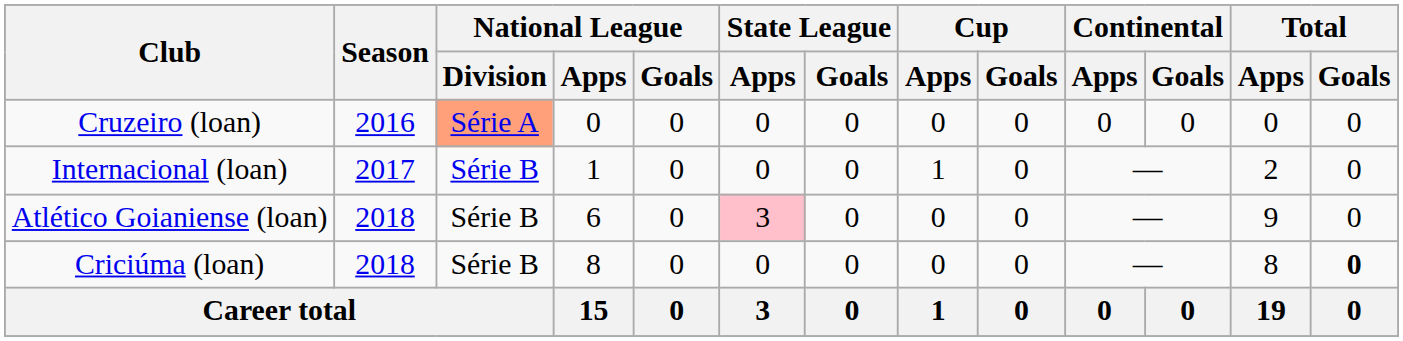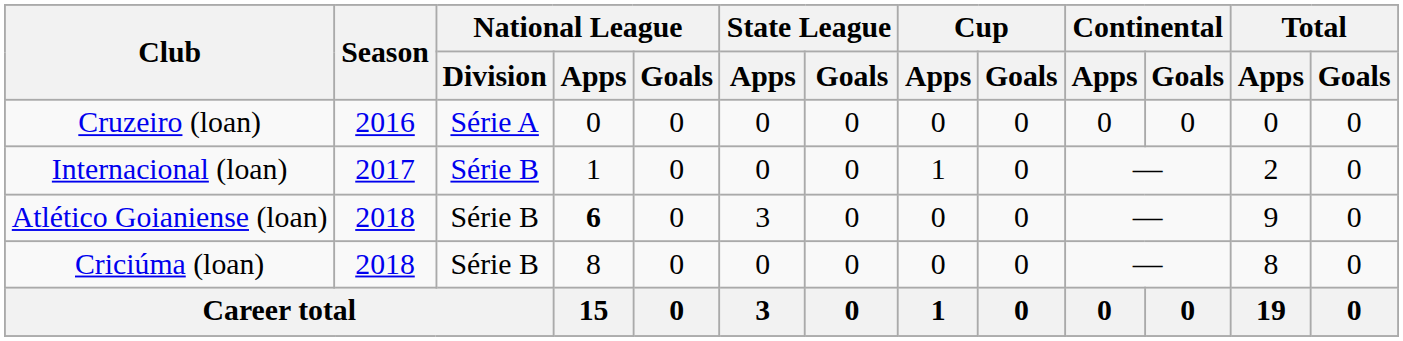(495, 122) lightsalmon background -> (495, 122) no background
(594, 216) normal -> (594, 216) bold
(763, 216) pink background -> (763, 216) no background
(1354, 264) bold -> (1354, 264) normal
